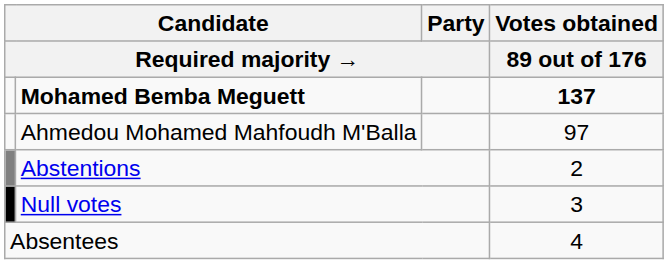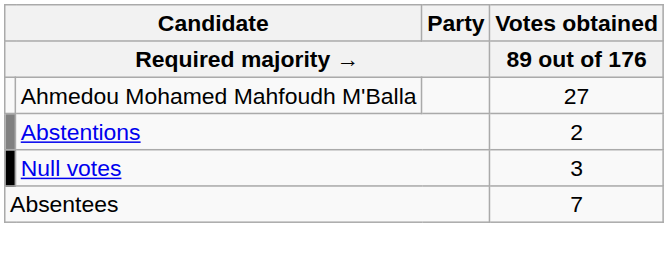- row: (163, 96)
(577, 132) 97 -> (577, 96) 27
(577, 241) 4 -> (577, 205) 7
